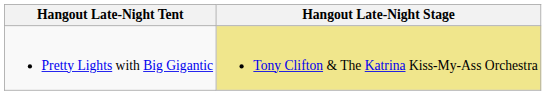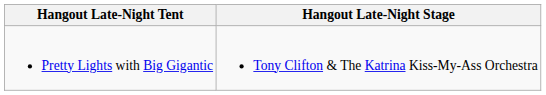(379, 66) khaki background -> (379, 66) no background
